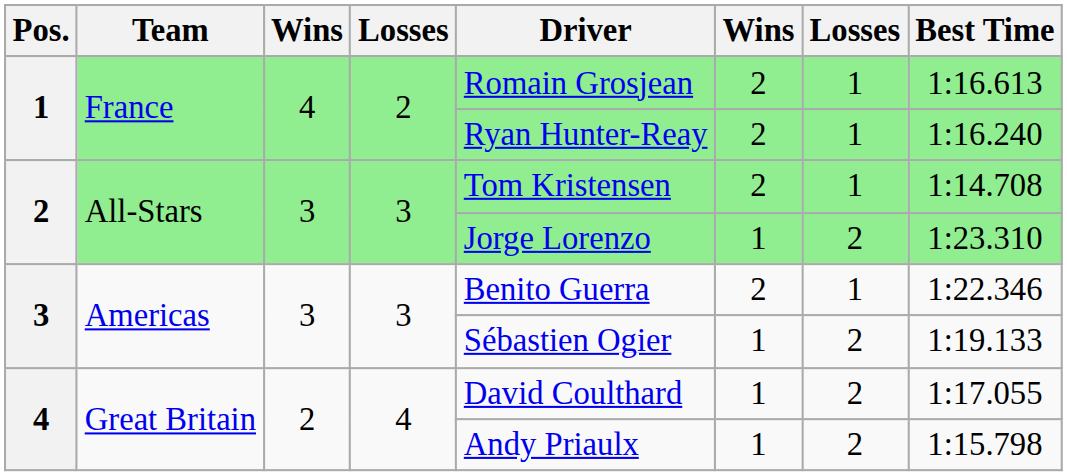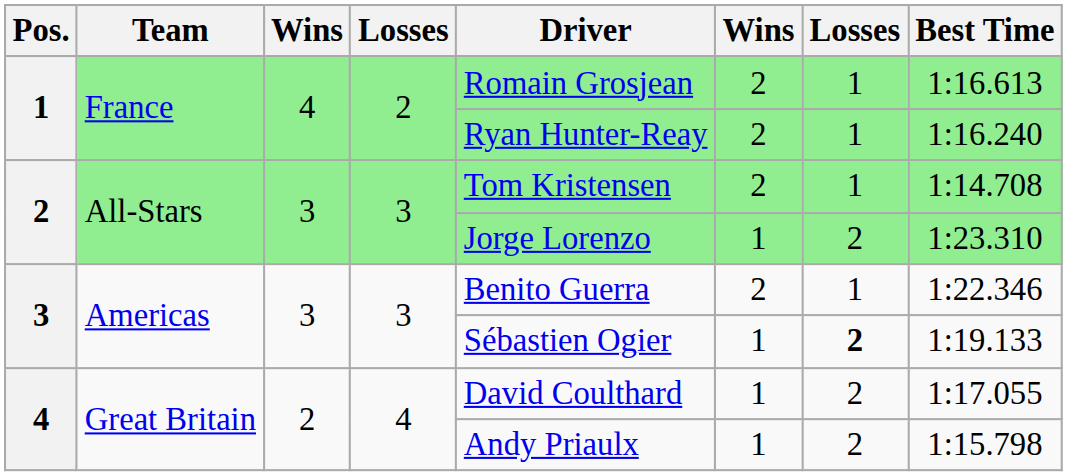(855, 340) normal -> (855, 340) bold
